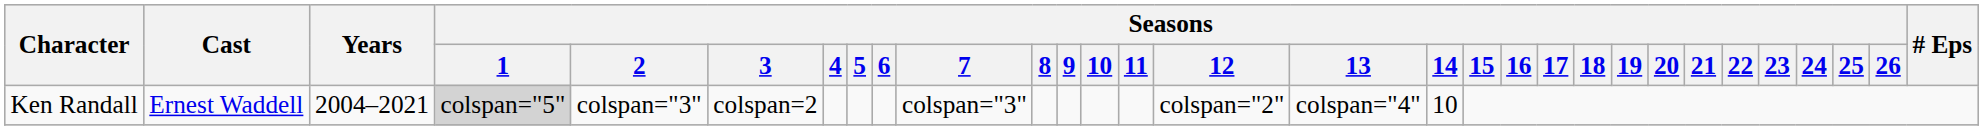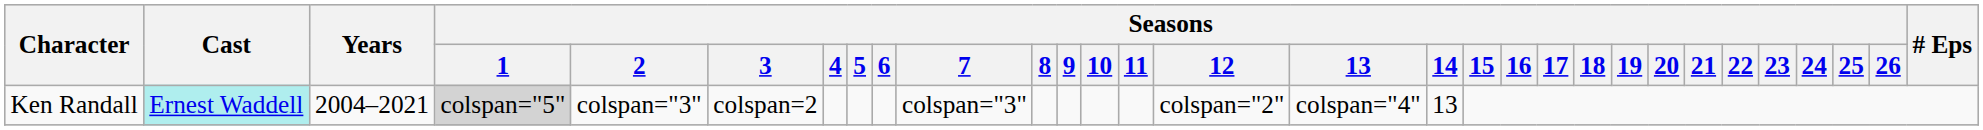(226, 104) no background -> (226, 104) paleturquoise background
(1445, 104) 10 -> (1445, 104) 13
